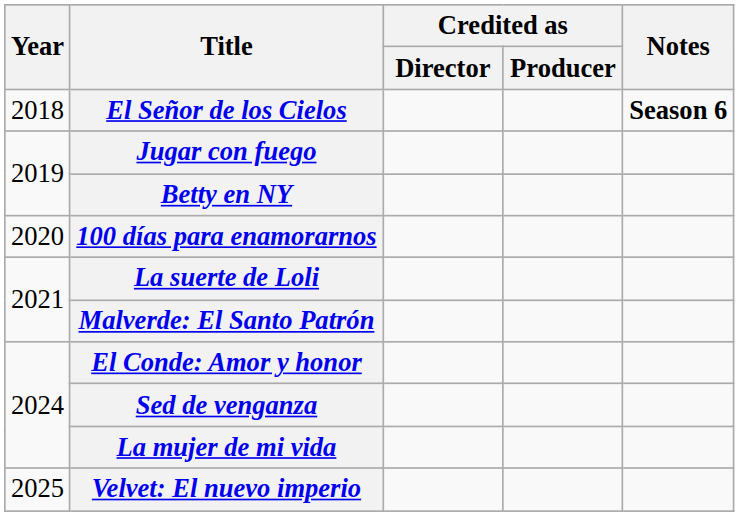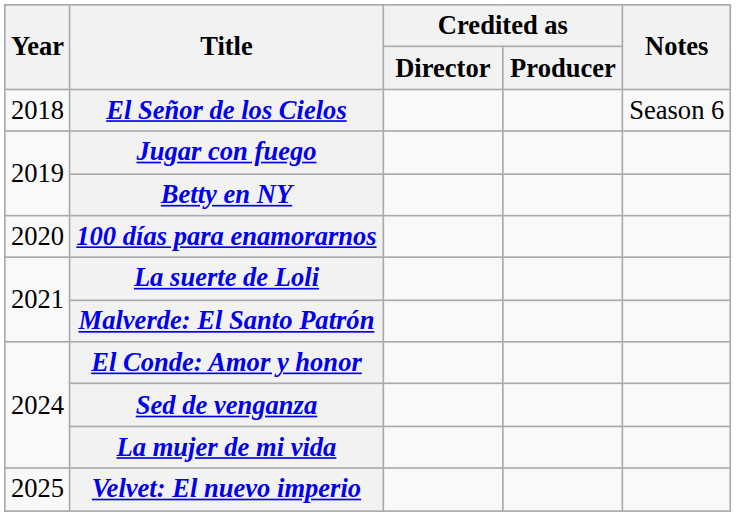(678, 109) bold -> (677, 109) normal
